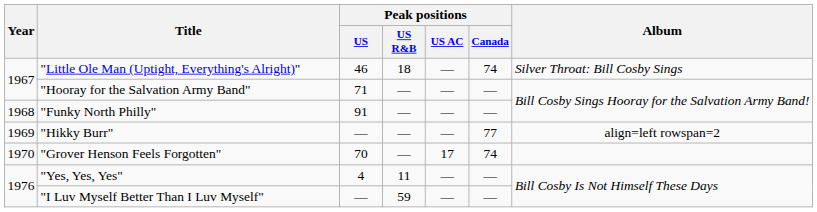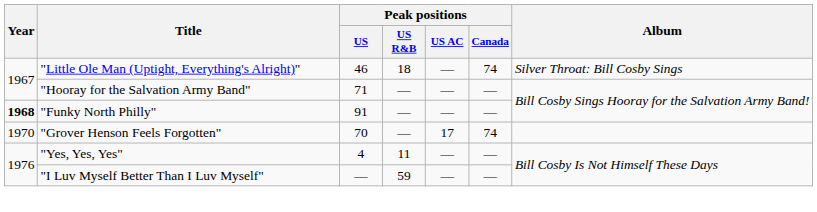(21, 111) normal -> (21, 111) bold
- row: (77, 132)
